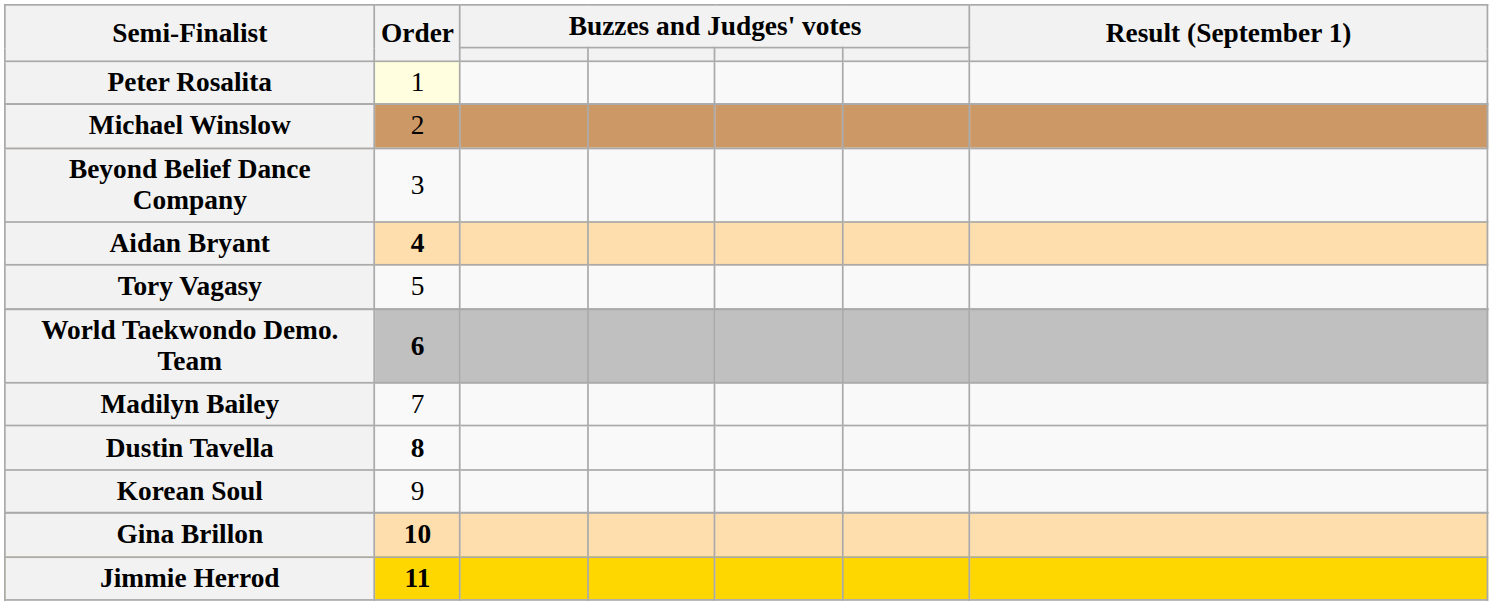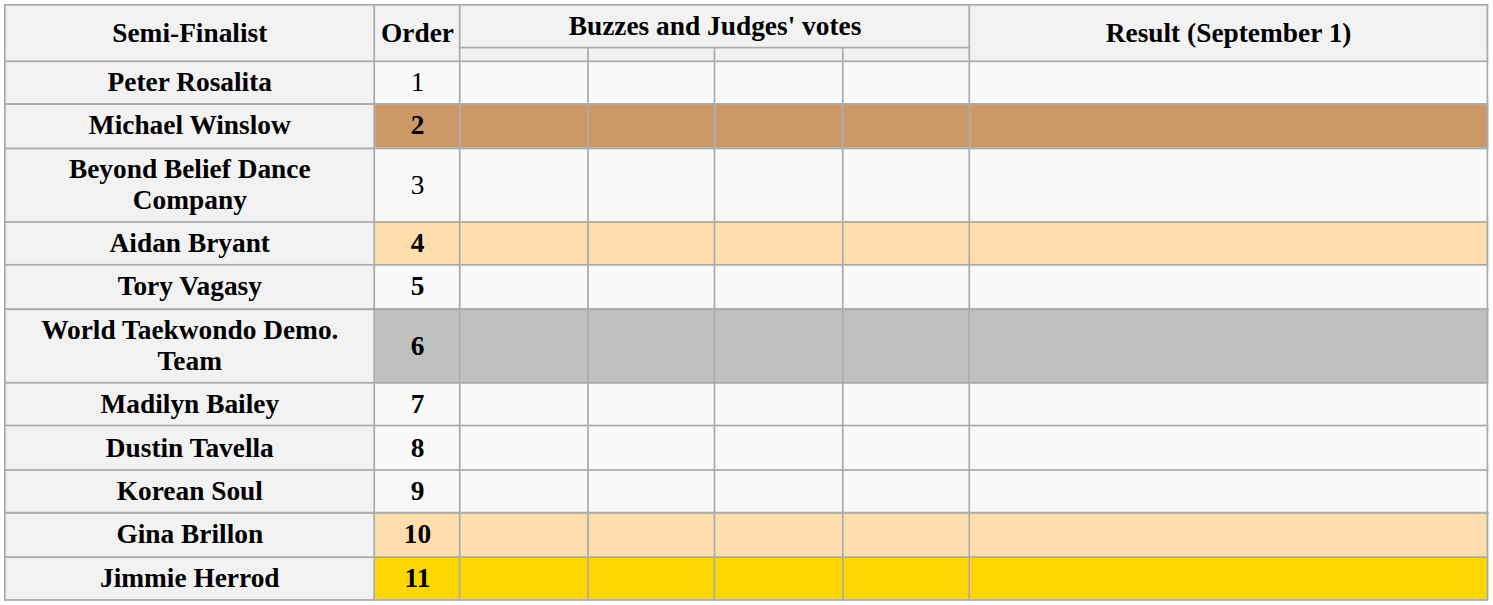(418, 82) lightyellow background -> (418, 82) no background
(418, 125) normal -> (418, 125) bold
(418, 286) normal -> (418, 286) bold
(418, 404) normal -> (418, 404) bold
(418, 490) normal -> (418, 490) bold
